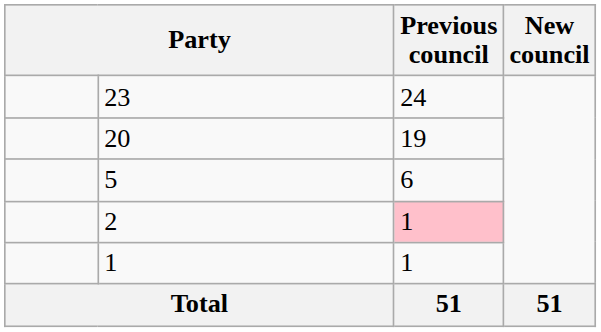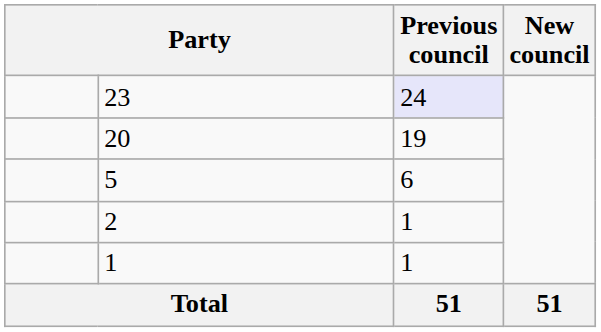(413, 96) no background -> (413, 96) lavender background
(407, 221) pink background -> (407, 221) no background
